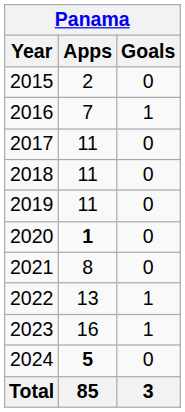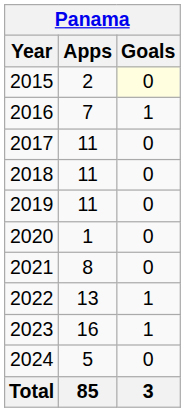(148, 81) no background -> (148, 81) lightyellow background
(88, 236) bold -> (88, 236) normal
(88, 360) bold -> (88, 360) normal
